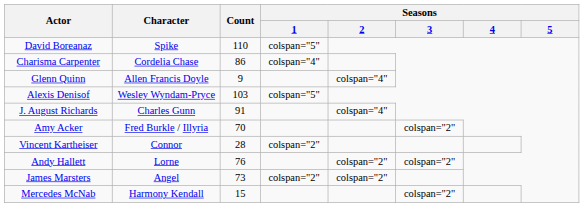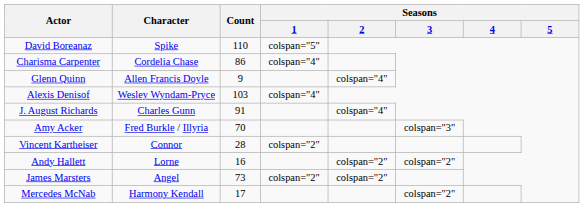(294, 95) colspan="5" -> (294, 95) colspan="4"
(430, 128) colspan="2" -> (430, 128) colspan="3"
(240, 161) 76 -> (240, 161) 16
(240, 194) 15 -> (240, 194) 17
